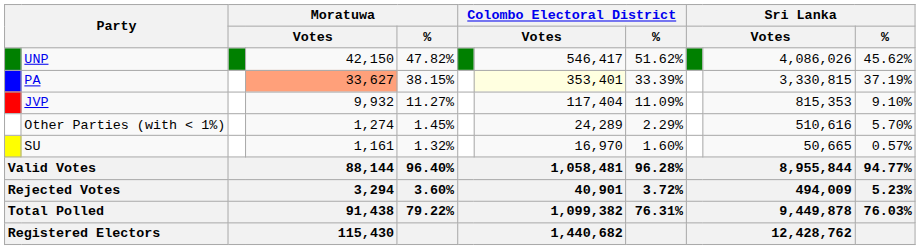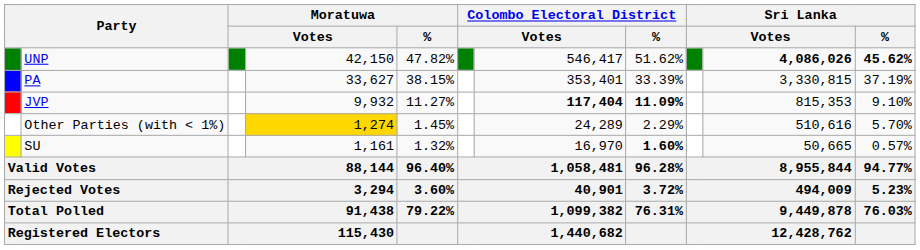(816, 59) normal -> (816, 59) bold
(888, 59) normal -> (888, 59) bold
(370, 81) lightsalmon background -> (370, 81) no background
(595, 81) lightyellow background -> (595, 81) no background
(595, 103) normal -> (595, 103) bold
(659, 103) normal -> (659, 103) bold
(374, 125) no background -> (374, 125) gold background
(663, 146) normal -> (663, 146) bold
